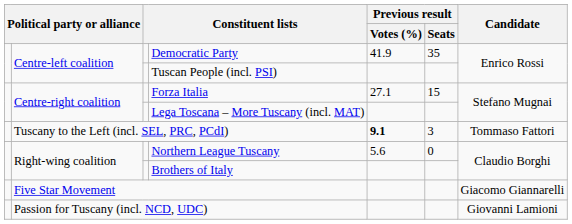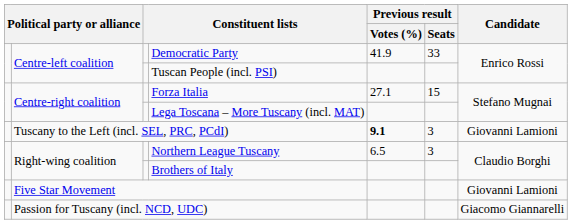(434, 53) 35 -> (434, 53) 33
(512, 131) Tommaso Fattori -> (512, 131) Giovanni Lamioni
(378, 151) 5.6 -> (378, 151) 6.5
(431, 151) 0 -> (431, 151) 3
(512, 190) Giacomo Giannarelli -> (512, 190) Giovanni Lamioni
(512, 209) Giovanni Lamioni -> (512, 209) Giacomo Giannarelli
